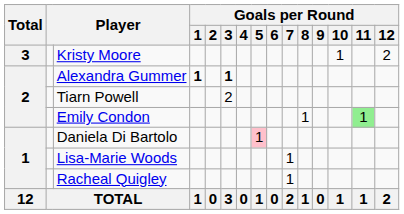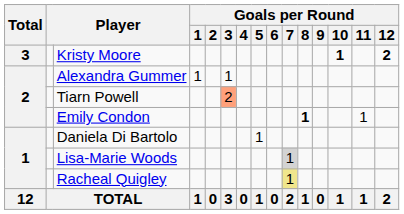(340, 56) normal -> (340, 56) bold
(387, 56) normal -> (387, 56) bold
(198, 76) bold -> (198, 76) normal
(228, 76) bold -> (228, 76) normal
(228, 97) no background -> (228, 97) lightsalmon background
(305, 117) normal -> (305, 117) bold
(363, 117) lightgreen background -> (363, 117) no background
(259, 138) pink background -> (259, 138) no background
(290, 158) no background -> (290, 158) lightgrey background
(290, 179) no background -> (290, 179) khaki background
